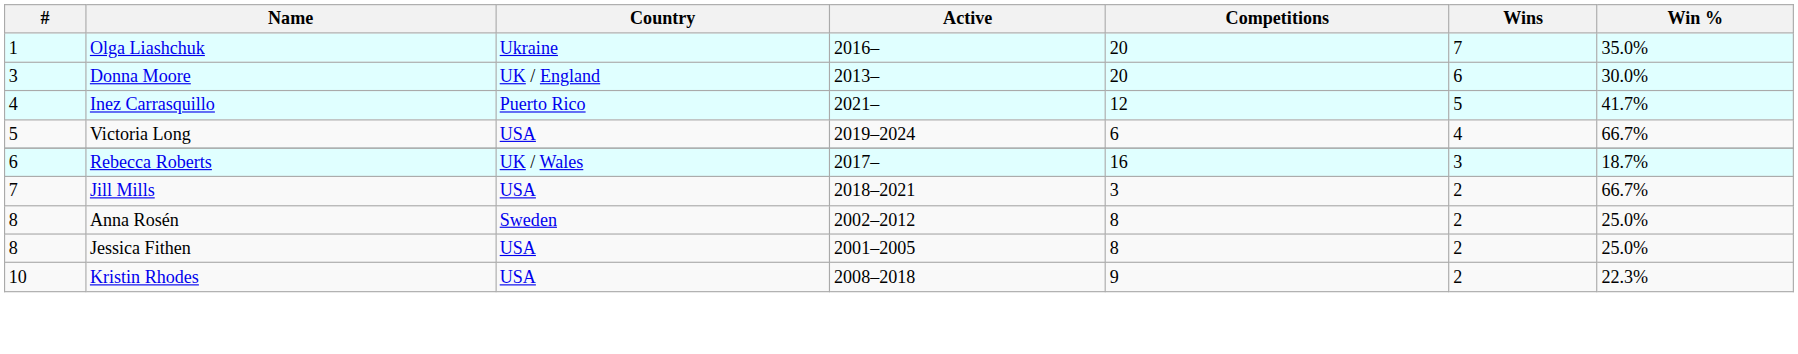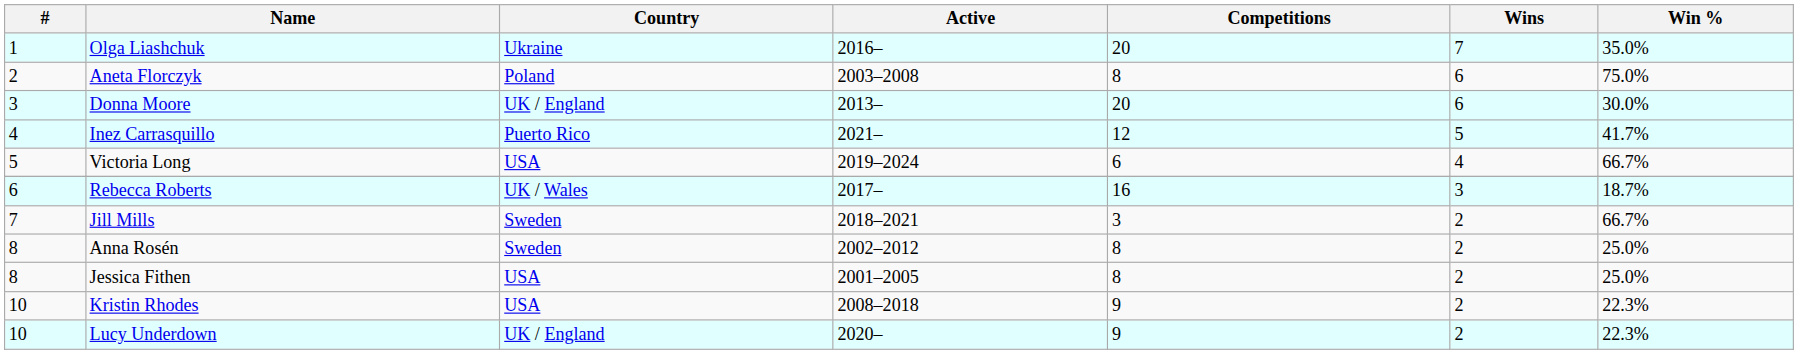+ row: (146, 76)
(518, 190) USA -> (533, 219) Sweden
+ row: (153, 334)
